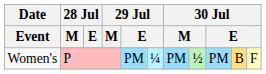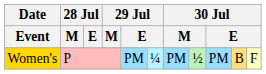(32, 58) no background -> (32, 58) gold background
